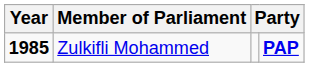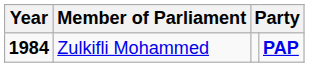(29, 47) 1985 -> (29, 47) 1984
